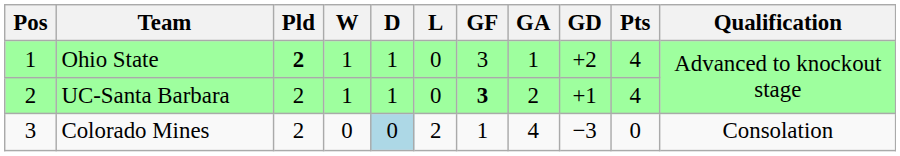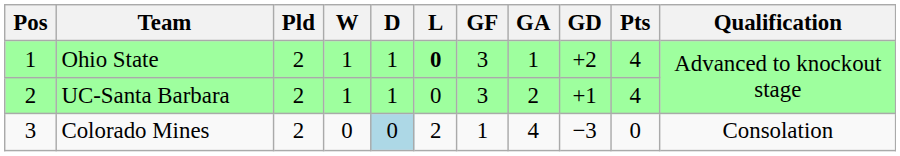(298, 58) bold -> (298, 58) normal
(436, 58) normal -> (436, 58) bold
(482, 95) bold -> (482, 95) normal
